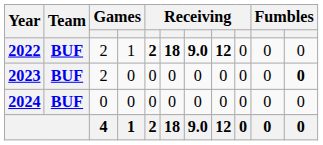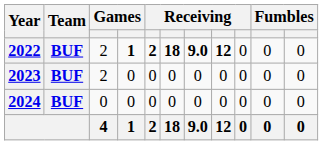(131, 50) normal -> (131, 50) bold
(301, 76) bold -> (301, 76) normal
